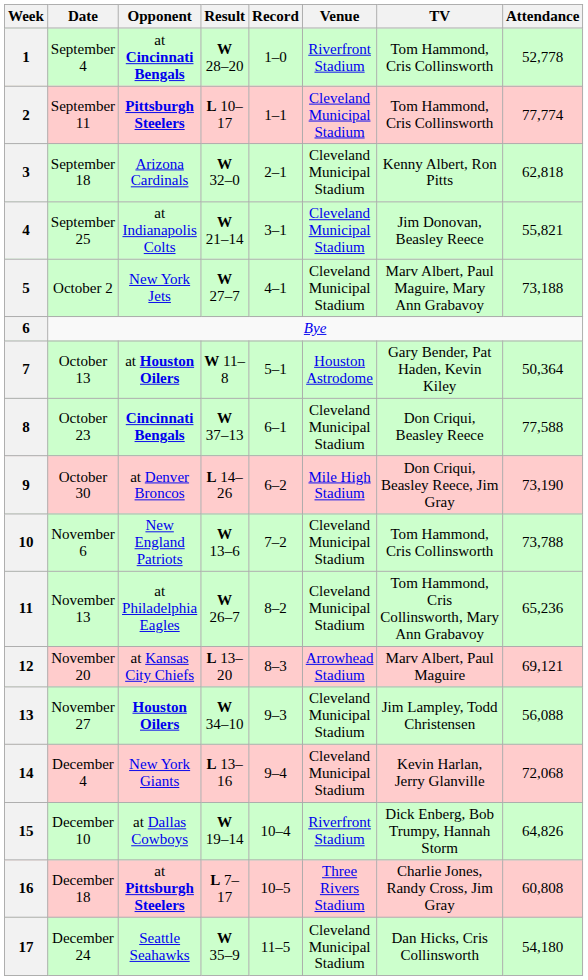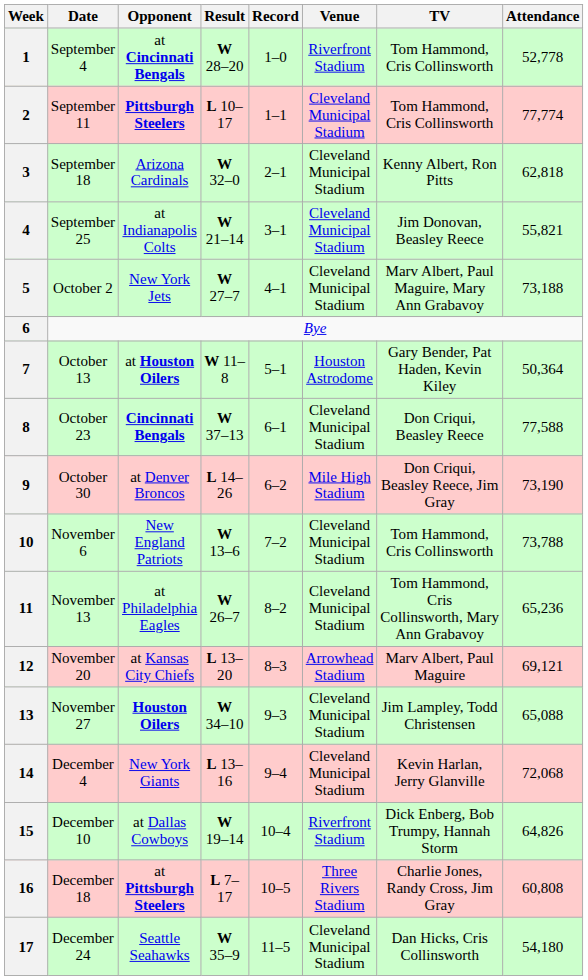(543, 715) 56,088 -> (543, 715) 65,088
